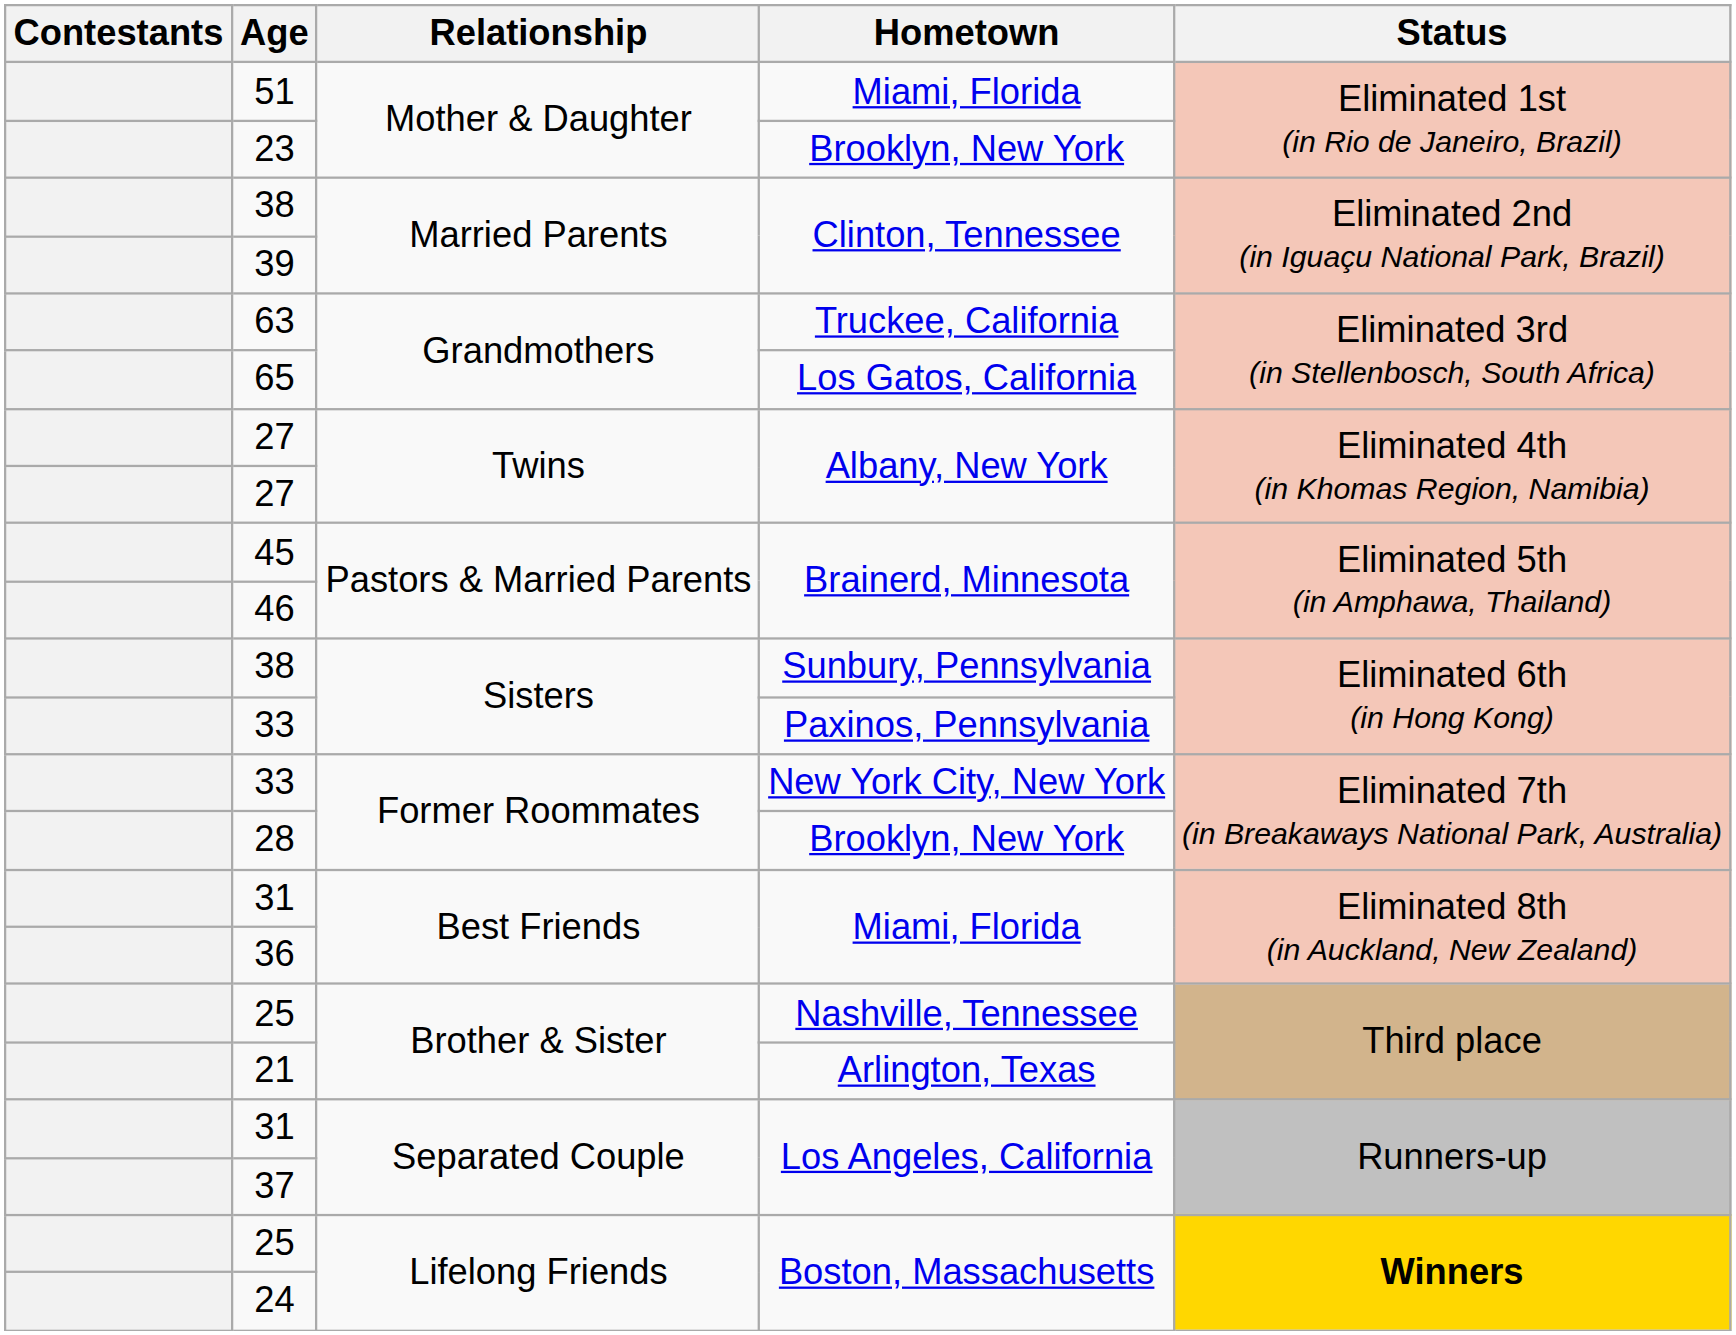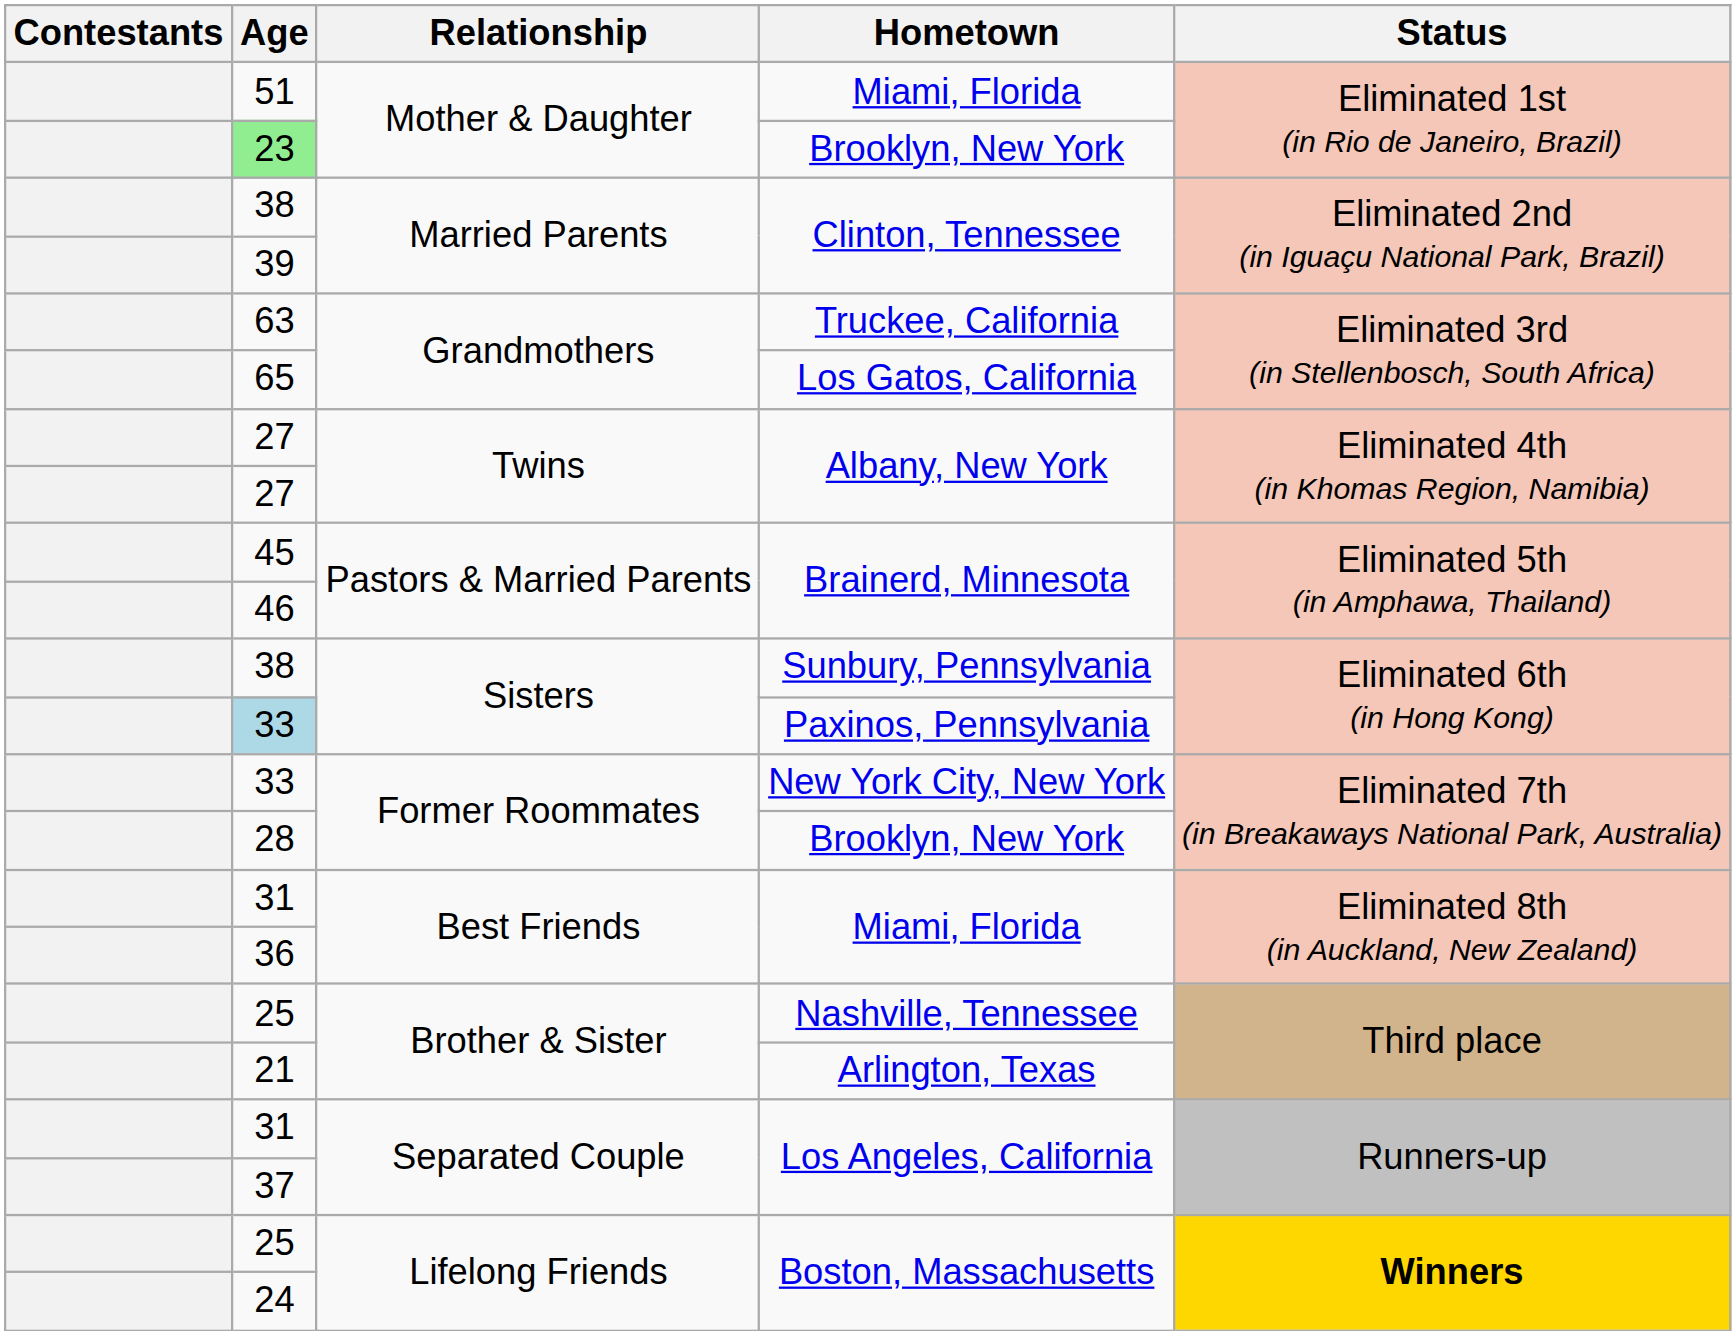(274, 148) no background -> (274, 148) lightgreen background
(274, 724) no background -> (274, 724) lightblue background
